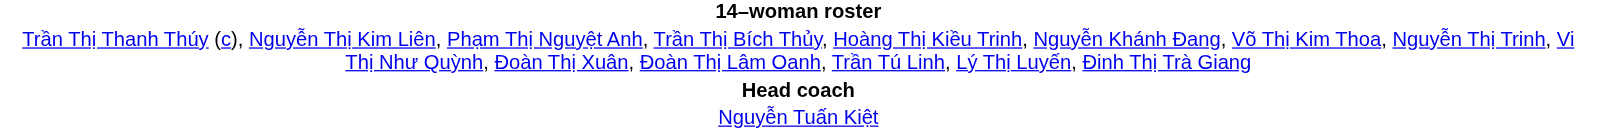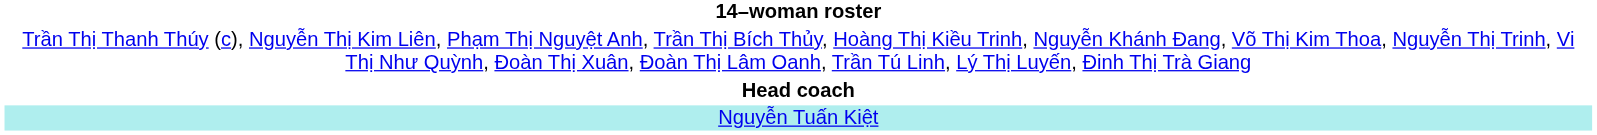(798, 117) no background -> (798, 117) paleturquoise background
